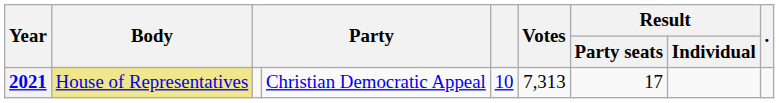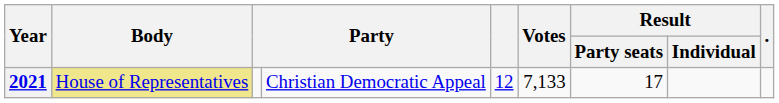(504, 82) 10 -> (504, 82) 12
(544, 82) 7,313 -> (544, 82) 7,133
